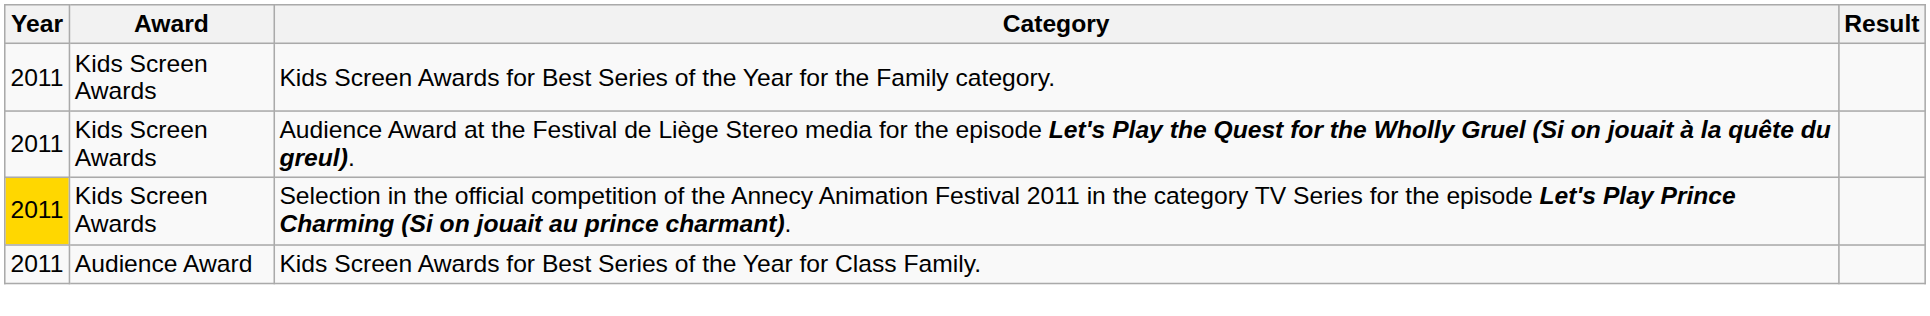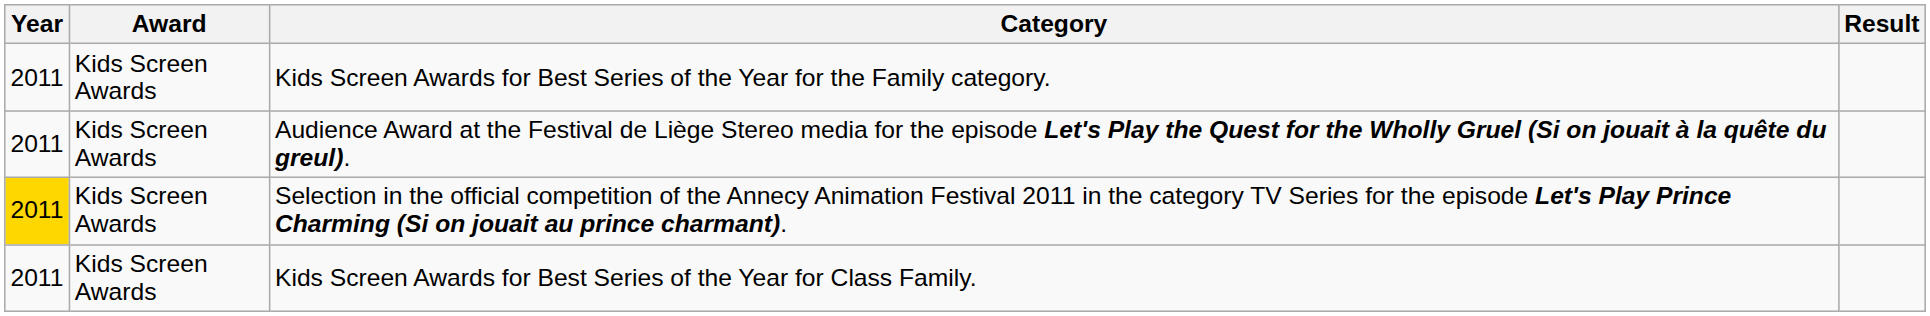(164, 263) Audience Award -> (141, 277) Kids Screen Awards
